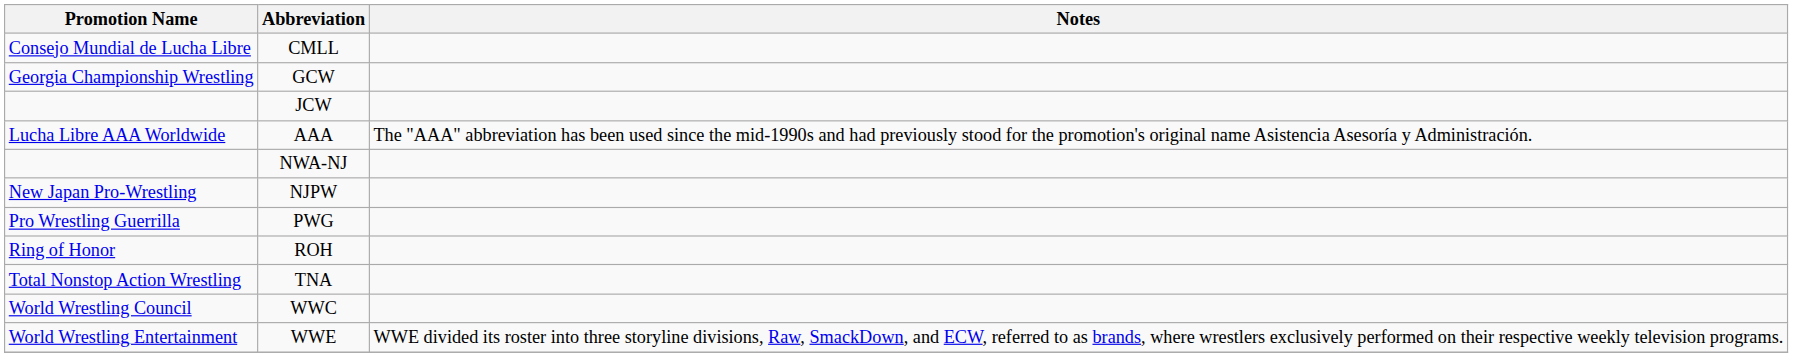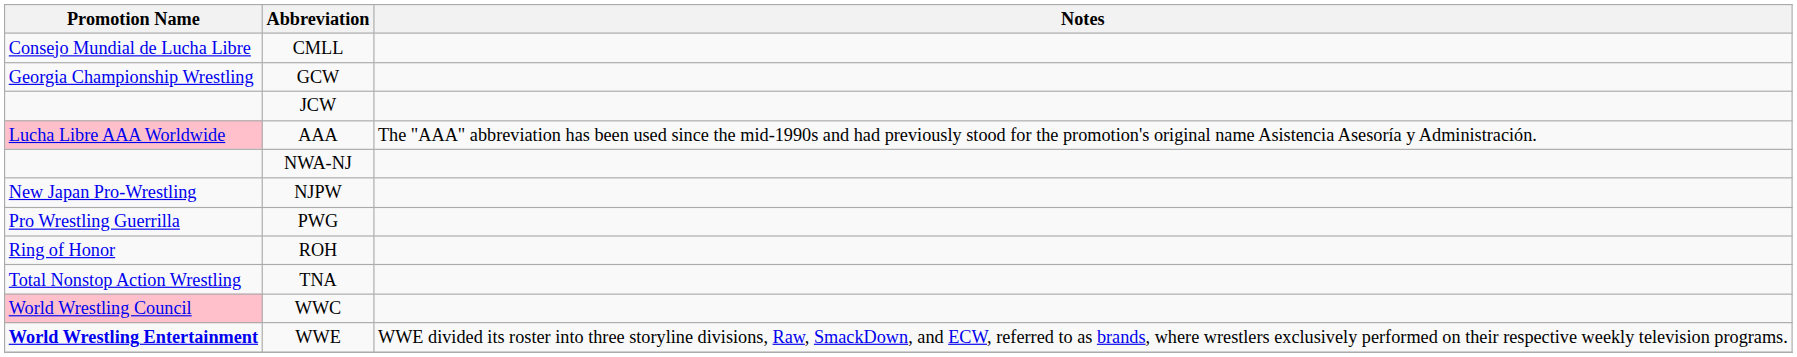(117, 134) no background -> (117, 134) pink background
(100, 308) no background -> (100, 308) pink background
(123, 337) normal -> (133, 337) bold
